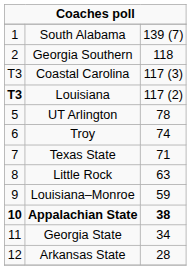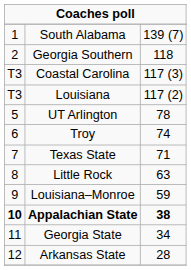(15, 94) bold -> (15, 94) normal
